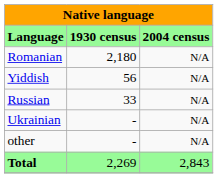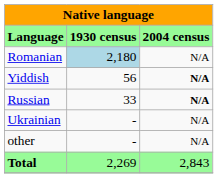(122, 57) no background -> (122, 57) lightblue background
(200, 79) normal -> (200, 78) bold
(200, 100) normal -> (200, 99) bold
